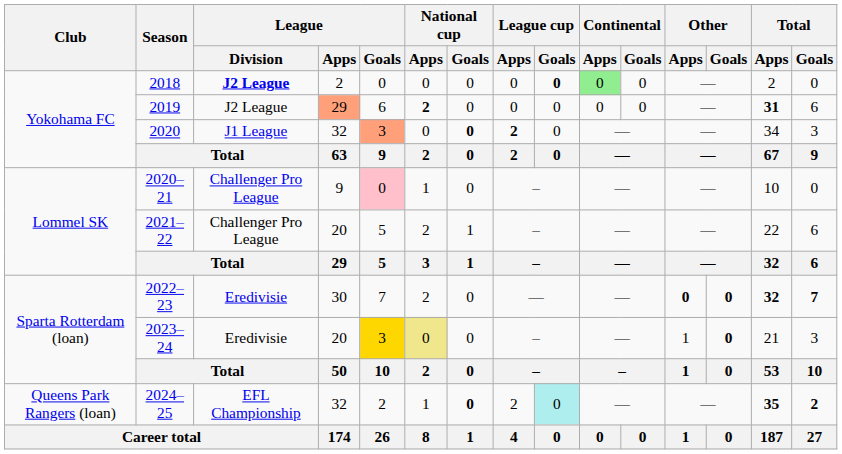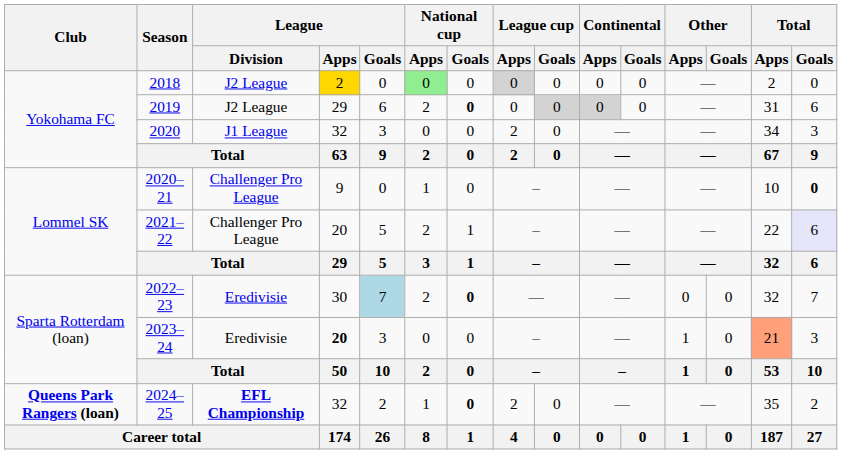(256, 82) bold -> (256, 82) normal
(339, 82) no background -> (340, 82) gold background
(426, 82) no background -> (426, 82) lightgreen background
(514, 82) no background -> (514, 82) lightgrey background
(557, 82) bold -> (557, 82) normal
(600, 82) lightgreen background -> (600, 82) no background
(339, 107) lightsalmon background -> (340, 107) no background
(426, 107) bold -> (426, 107) normal
(470, 107) normal -> (470, 107) bold
(557, 107) no background -> (557, 107) lightgrey background
(600, 107) no background -> (600, 107) lightgrey background
(771, 107) bold -> (771, 107) normal
(382, 131) lightsalmon background -> (382, 131) no background
(470, 131) bold -> (470, 131) normal
(514, 131) bold -> (514, 131) normal
(382, 188) pink background -> (382, 188) no background
(814, 188) normal -> (814, 188) bold
(814, 230) no background -> (814, 230) lavender background
(382, 296) no background -> (382, 296) lightblue background
(470, 296) normal -> (470, 296) bold
(686, 296) bold -> (686, 296) normal
(729, 296) bold -> (729, 296) normal
(771, 296) bold -> (771, 296) normal
(814, 296) bold -> (814, 296) normal
(339, 338) normal -> (340, 338) bold
(382, 338) gold background -> (382, 338) no background
(426, 338) khaki background -> (426, 338) no background
(729, 338) bold -> (729, 338) normal
(771, 338) no background -> (771, 338) lightsalmon background
(70, 404) normal -> (71, 404) bold
(256, 404) normal -> (256, 404) bold
(557, 404) paleturquoise background -> (557, 404) no background
(771, 404) bold -> (771, 404) normal
(814, 404) bold -> (814, 404) normal
